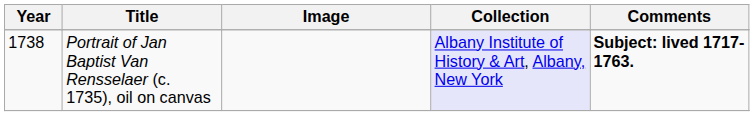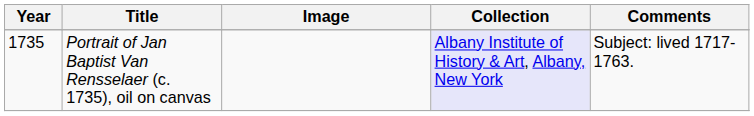(26, 42) 1738 -> (26, 42) 1735
(669, 52) bold -> (664, 52) normal
